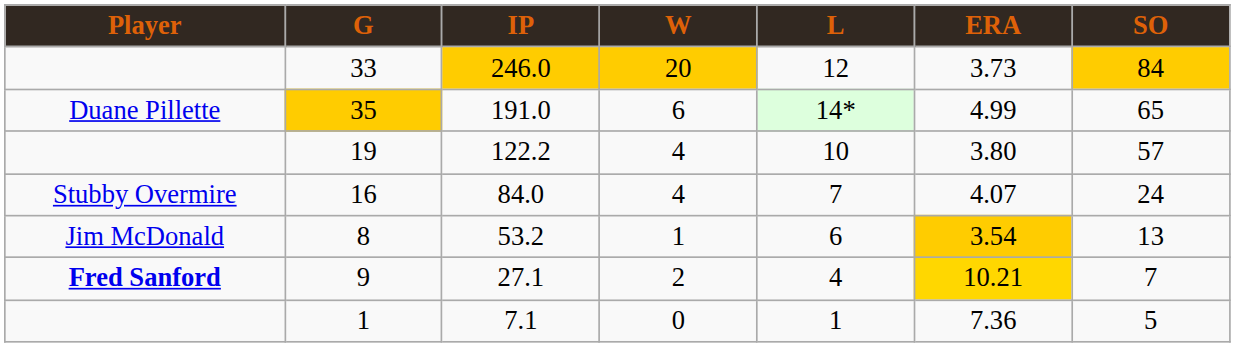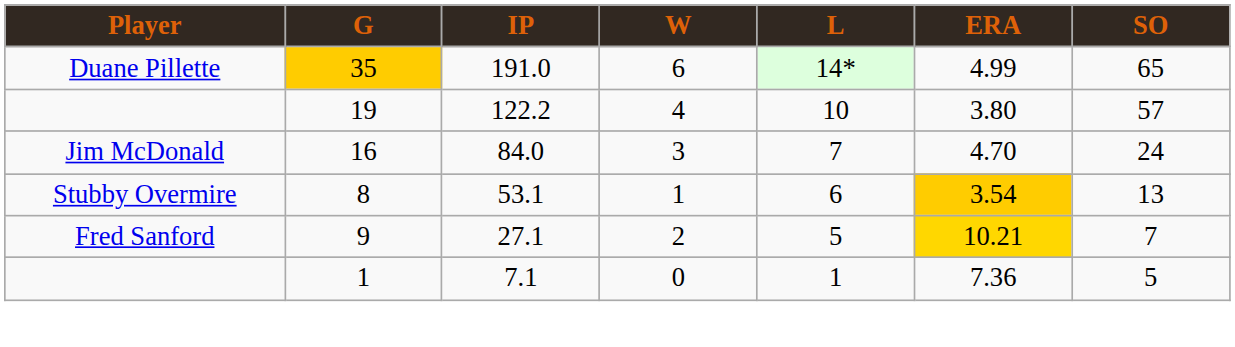- row: (363, 67)
(145, 194) Stubby Overmire -> (145, 151) Jim McDonald
(678, 194) 4 -> (678, 151) 3
(993, 194) 4.07 -> (993, 151) 4.70
(145, 236) Jim McDonald -> (145, 194) Stubby Overmire
(521, 236) 53.2 -> (521, 194) 53.1
(145, 278) bold -> (145, 236) normal
(836, 278) 4 -> (836, 236) 5
